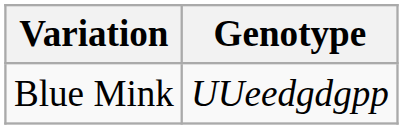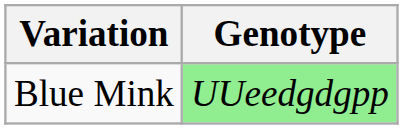(290, 92) no background -> (290, 92) lightgreen background
